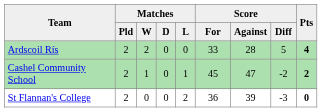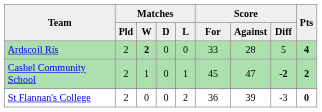(146, 50) normal -> (146, 50) bold
(283, 74) normal -> (283, 74) bold
